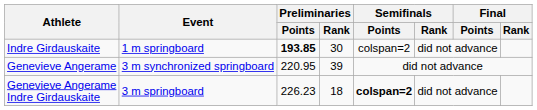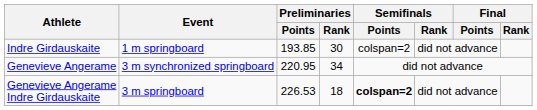(298, 49) bold -> (298, 49) normal
(337, 67) 39 -> (337, 67) 34
(298, 91) 226.23 -> (298, 91) 226.53
